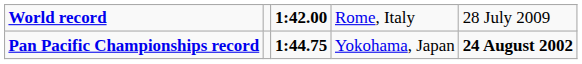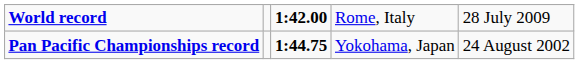(518, 44) bold -> (516, 44) normal
